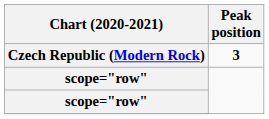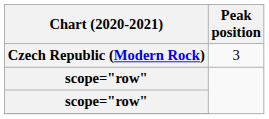(236, 55) bold -> (236, 55) normal
